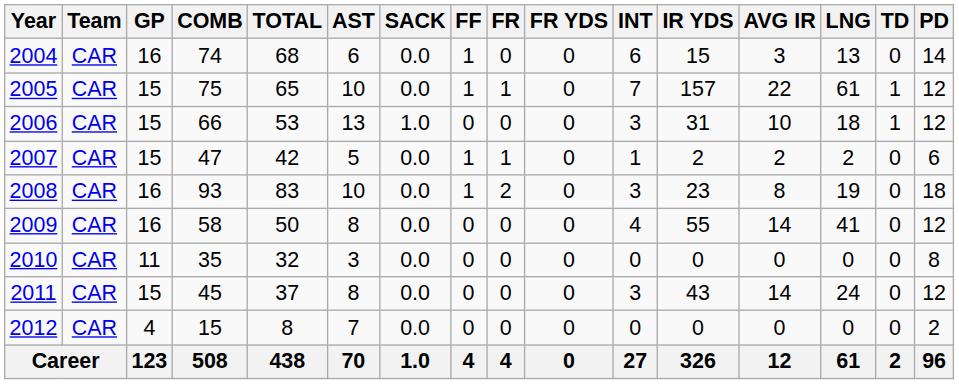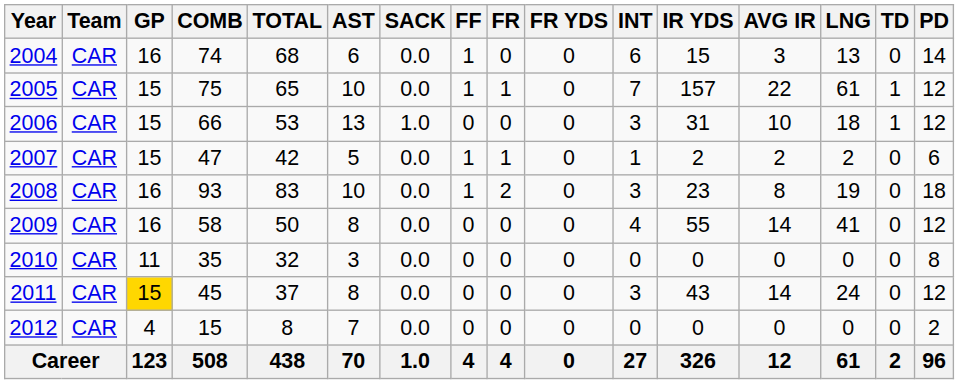(149, 293) no background -> (149, 293) gold background
